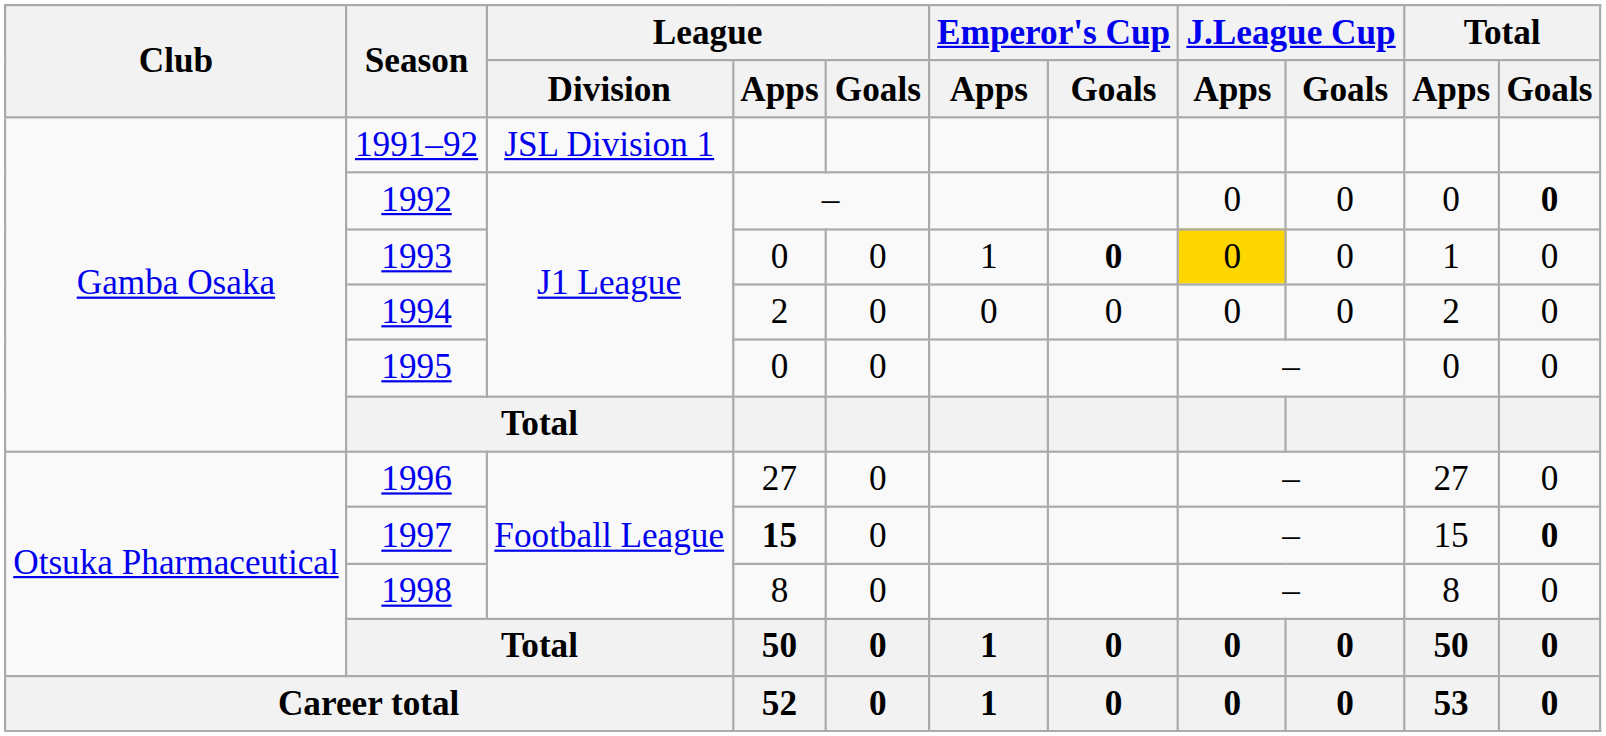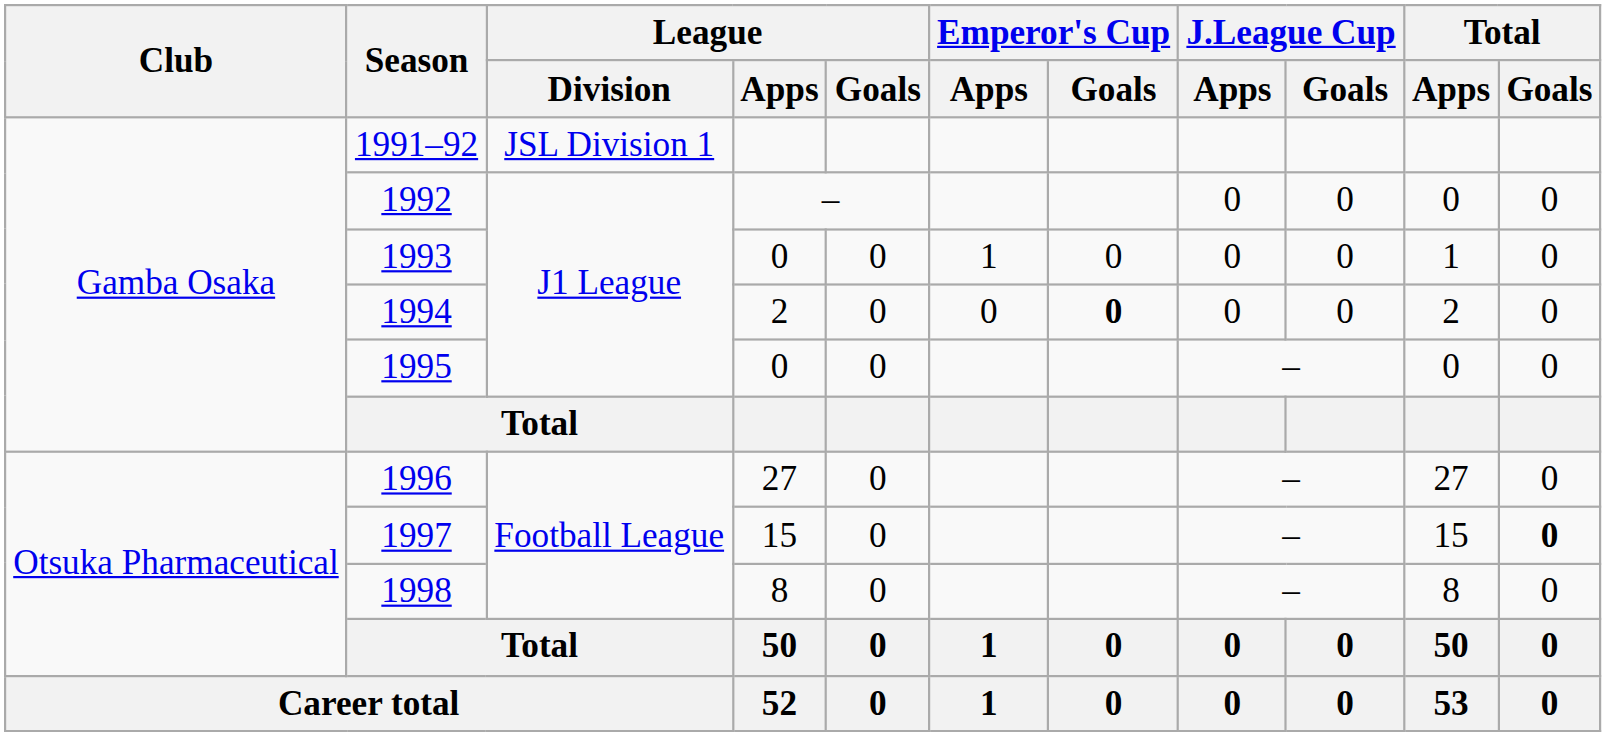(1549, 199) bold -> (1549, 199) normal
(1113, 255) bold -> (1113, 255) normal
(1232, 255) gold background -> (1232, 255) no background
(1113, 311) normal -> (1113, 311) bold
(779, 534) bold -> (779, 534) normal
